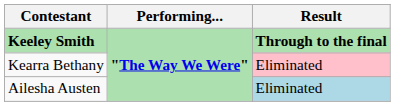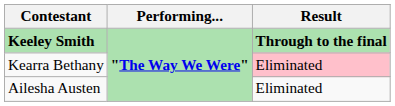(289, 88) lightblue background -> (289, 88) no background
